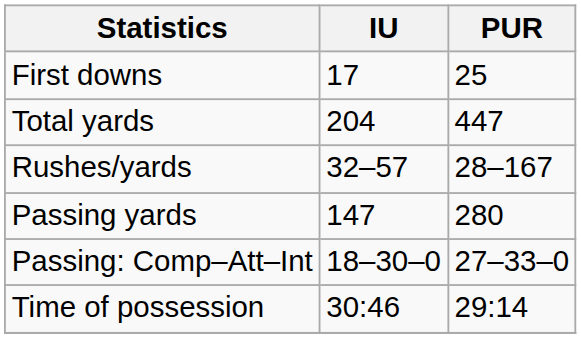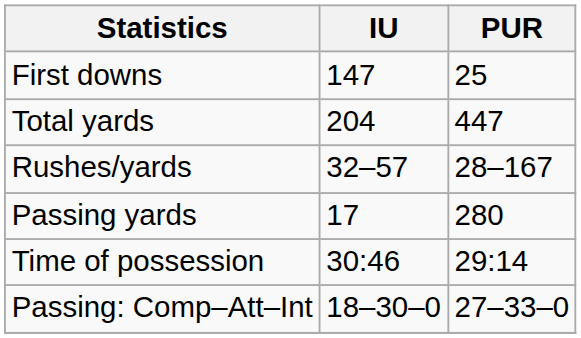(343, 74) 17 -> (351, 74) 147
(351, 215) 147 -> (343, 215) 17
rows swapped: (162, 261) <-> (138, 308)
